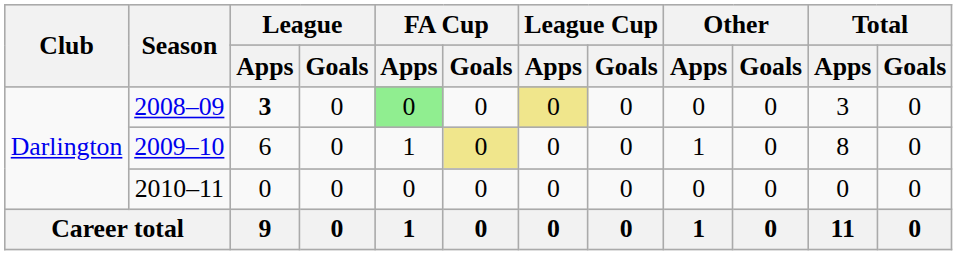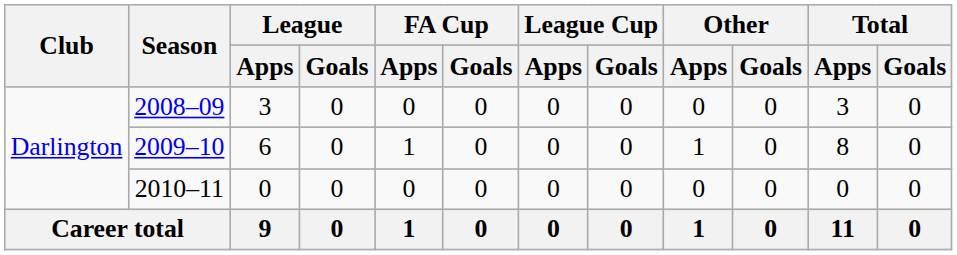(265, 106) bold -> (265, 106) normal
(409, 106) lightgreen background -> (409, 106) no background
(553, 106) khaki background -> (553, 106) no background
(481, 147) khaki background -> (481, 147) no background
